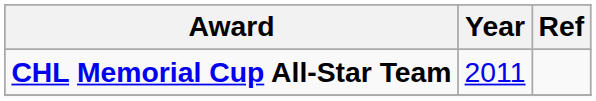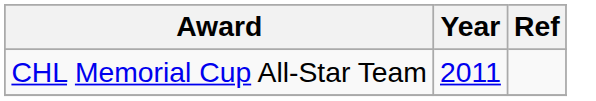(231, 71) bold -> (219, 71) normal
